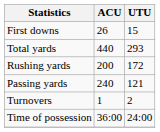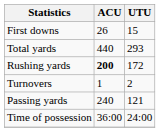(105, 65) normal -> (105, 65) bold
rows swapped: (37, 83) <-> (29, 100)
